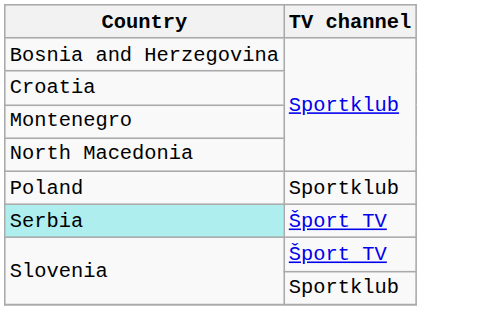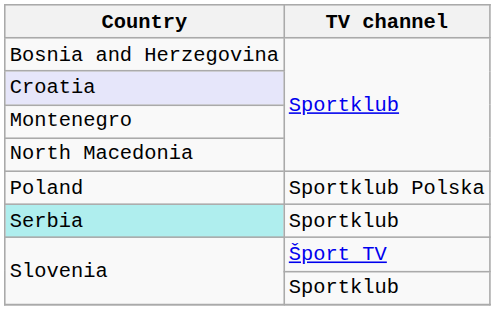(53, 88) no background -> (53, 88) lavender background
(344, 188) Sportklub -> (387, 188) Sportklub Polska
(338, 221) Šport TV -> (344, 221) Sportklub
